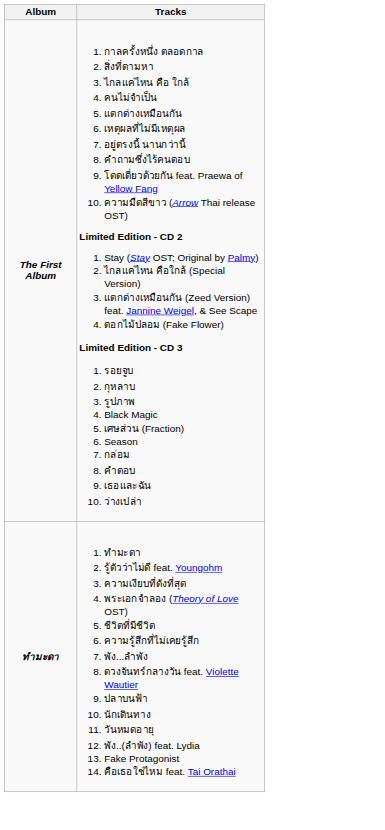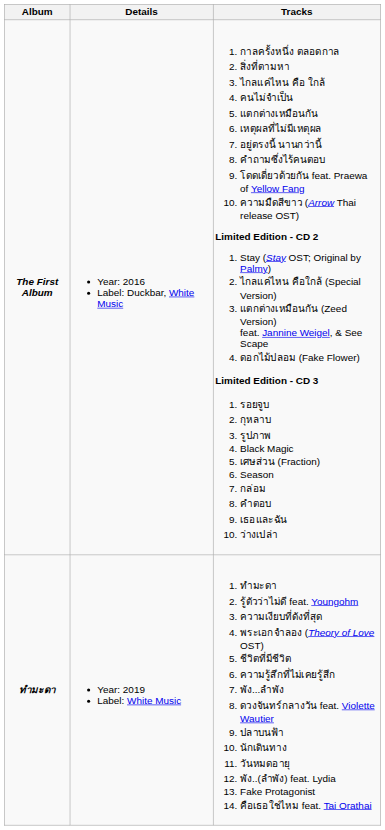+ column: (142, 12)
